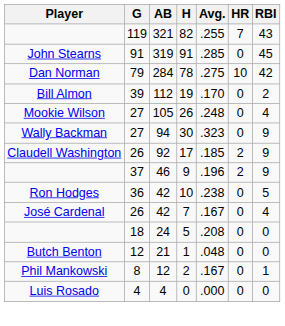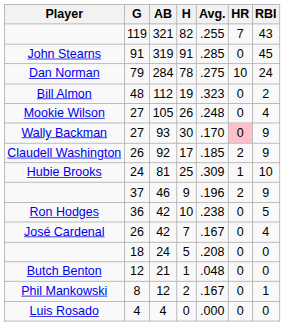(266, 73) 42 -> (266, 73) 24
(137, 93) 39 -> (137, 93) 48
(212, 93) .170 -> (212, 93) .323
(163, 133) 94 -> (163, 133) 93
(212, 133) .323 -> (212, 133) .170
(240, 133) no background -> (240, 133) pink background
+ row: (186, 172)
